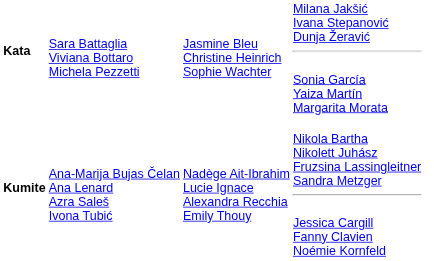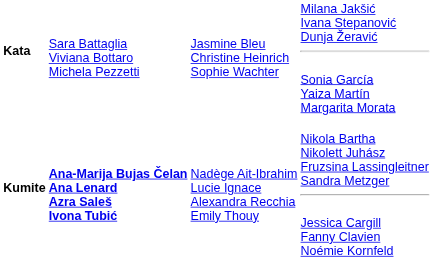(114, 195) normal -> (118, 195) bold
